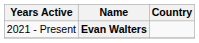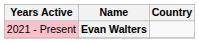(41, 29) no background -> (41, 29) pink background
